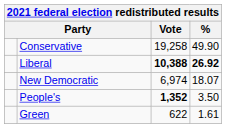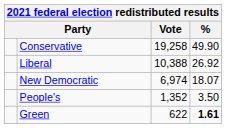(171, 64) bold -> (171, 64) normal
(205, 64) bold -> (205, 64) normal
(174, 98) bold -> (174, 98) normal
(208, 115) normal -> (208, 115) bold
